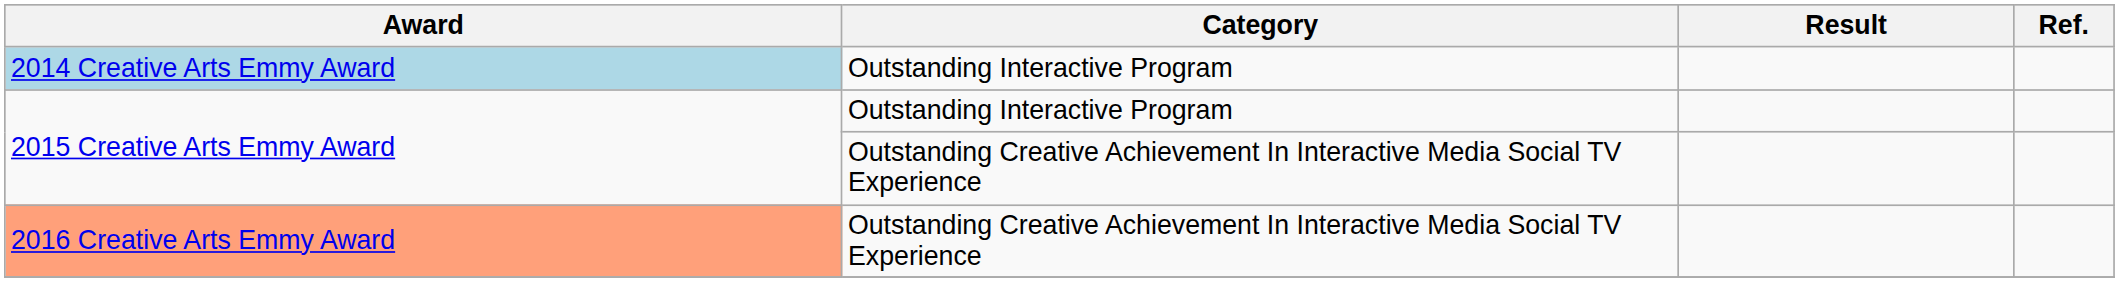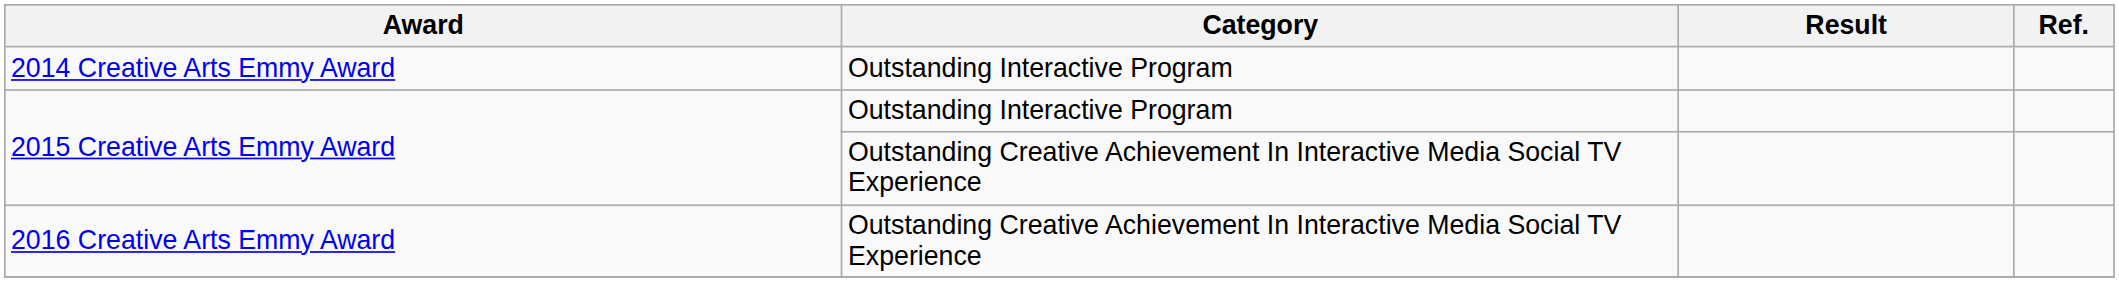(203, 68) lightblue background -> (203, 68) no background
(203, 240) lightsalmon background -> (203, 240) no background
